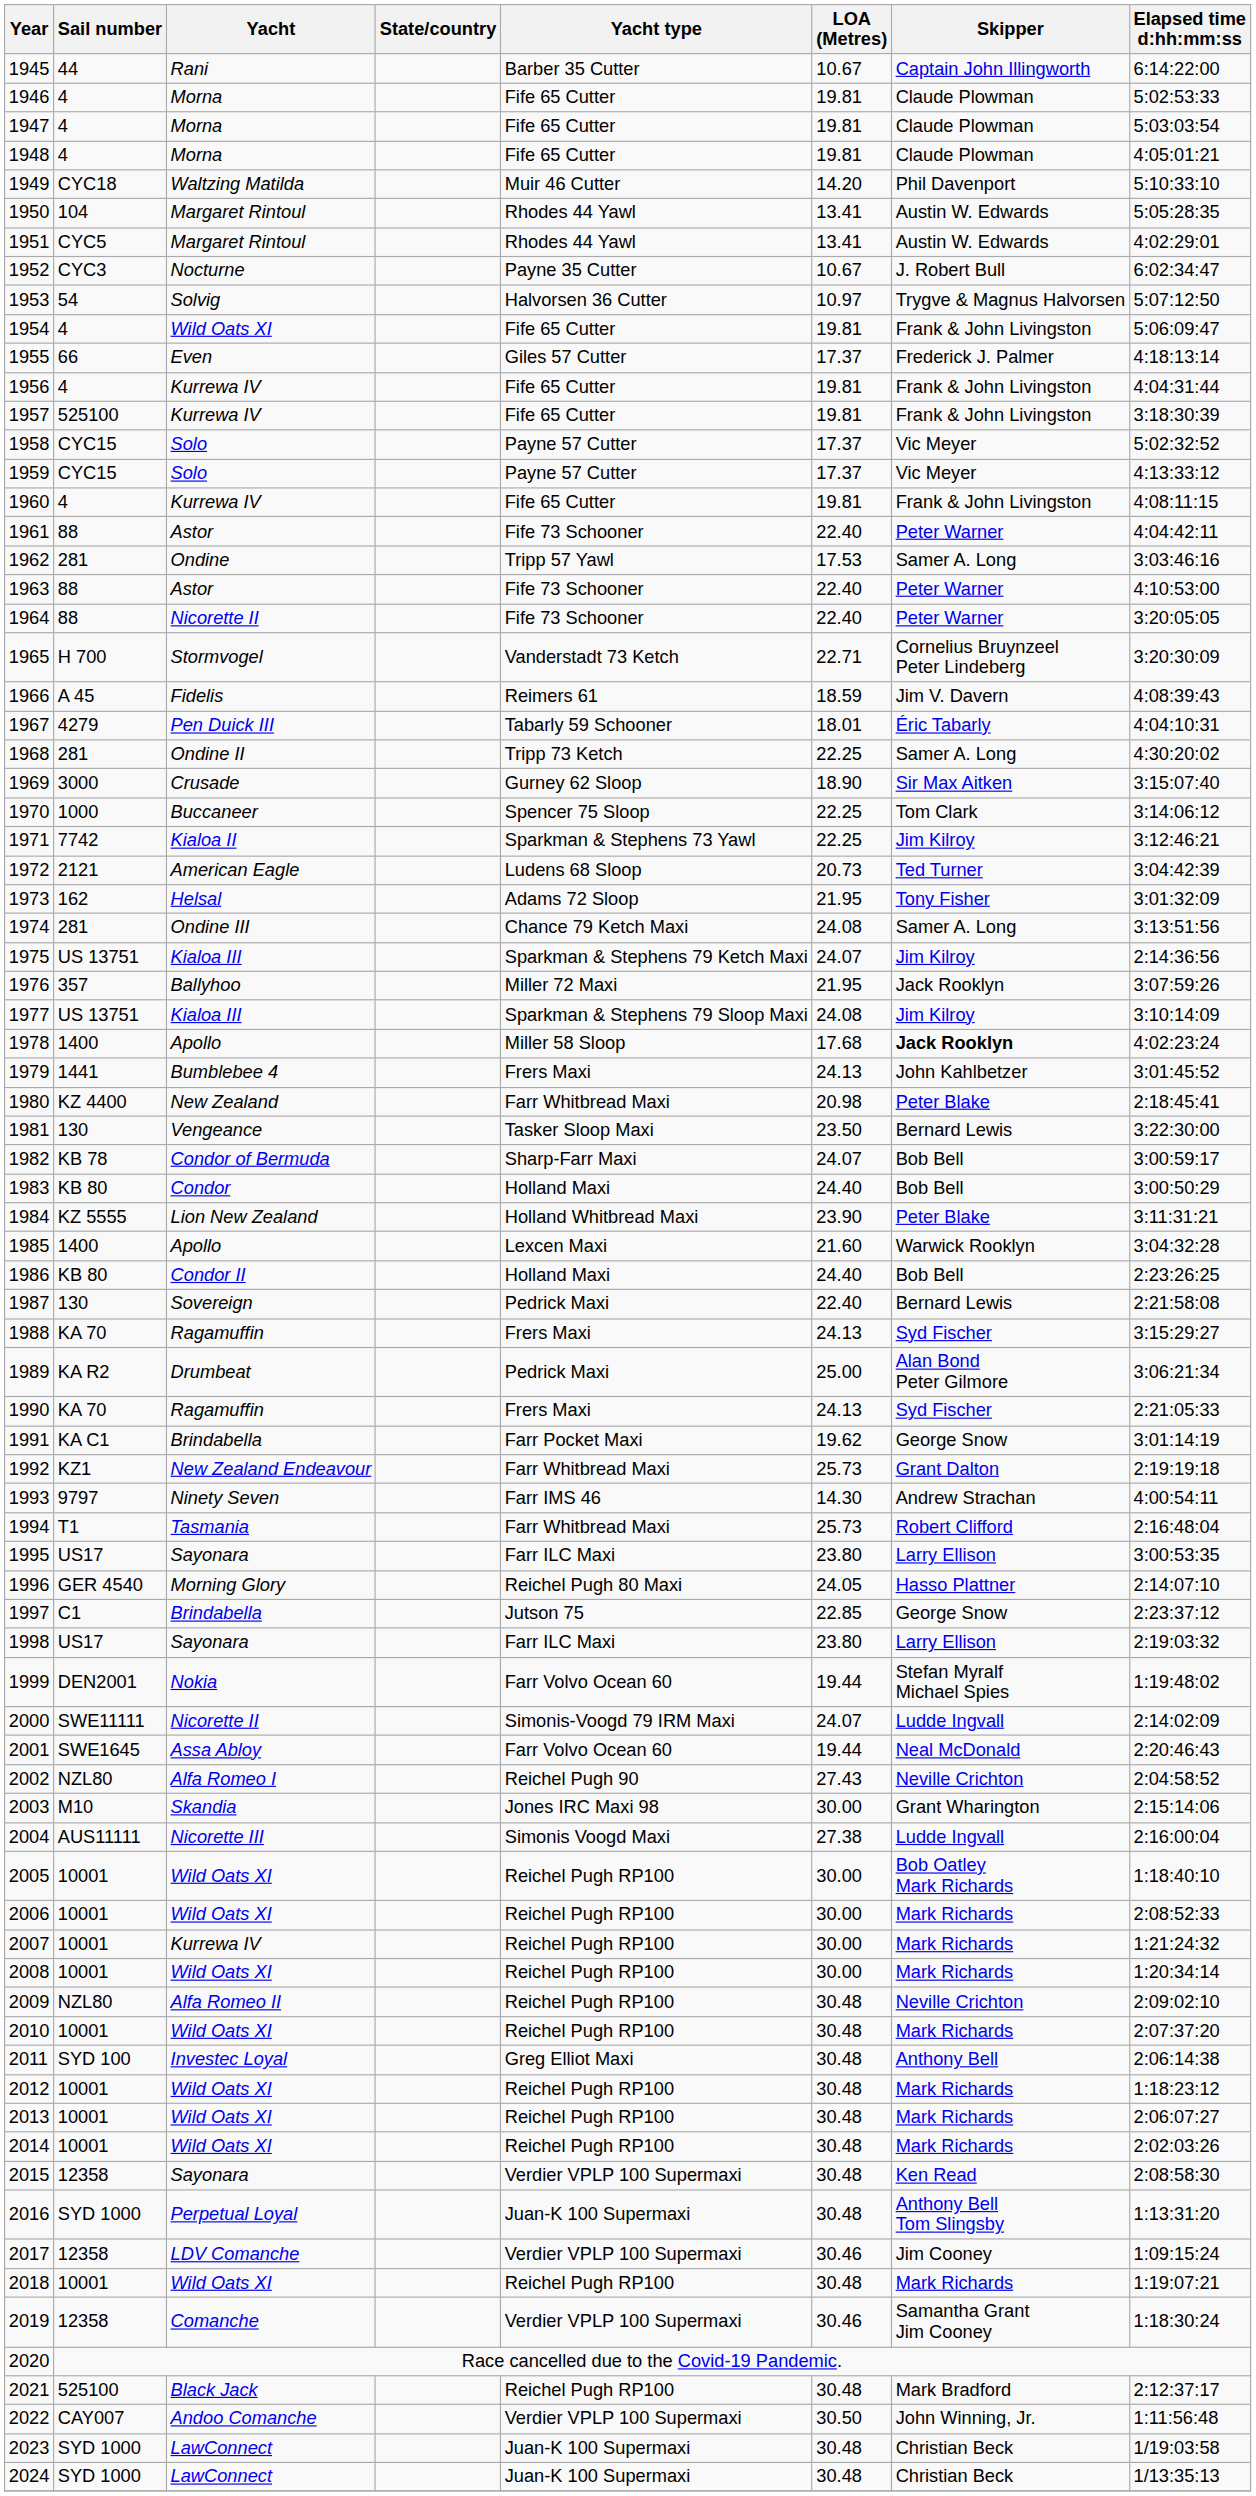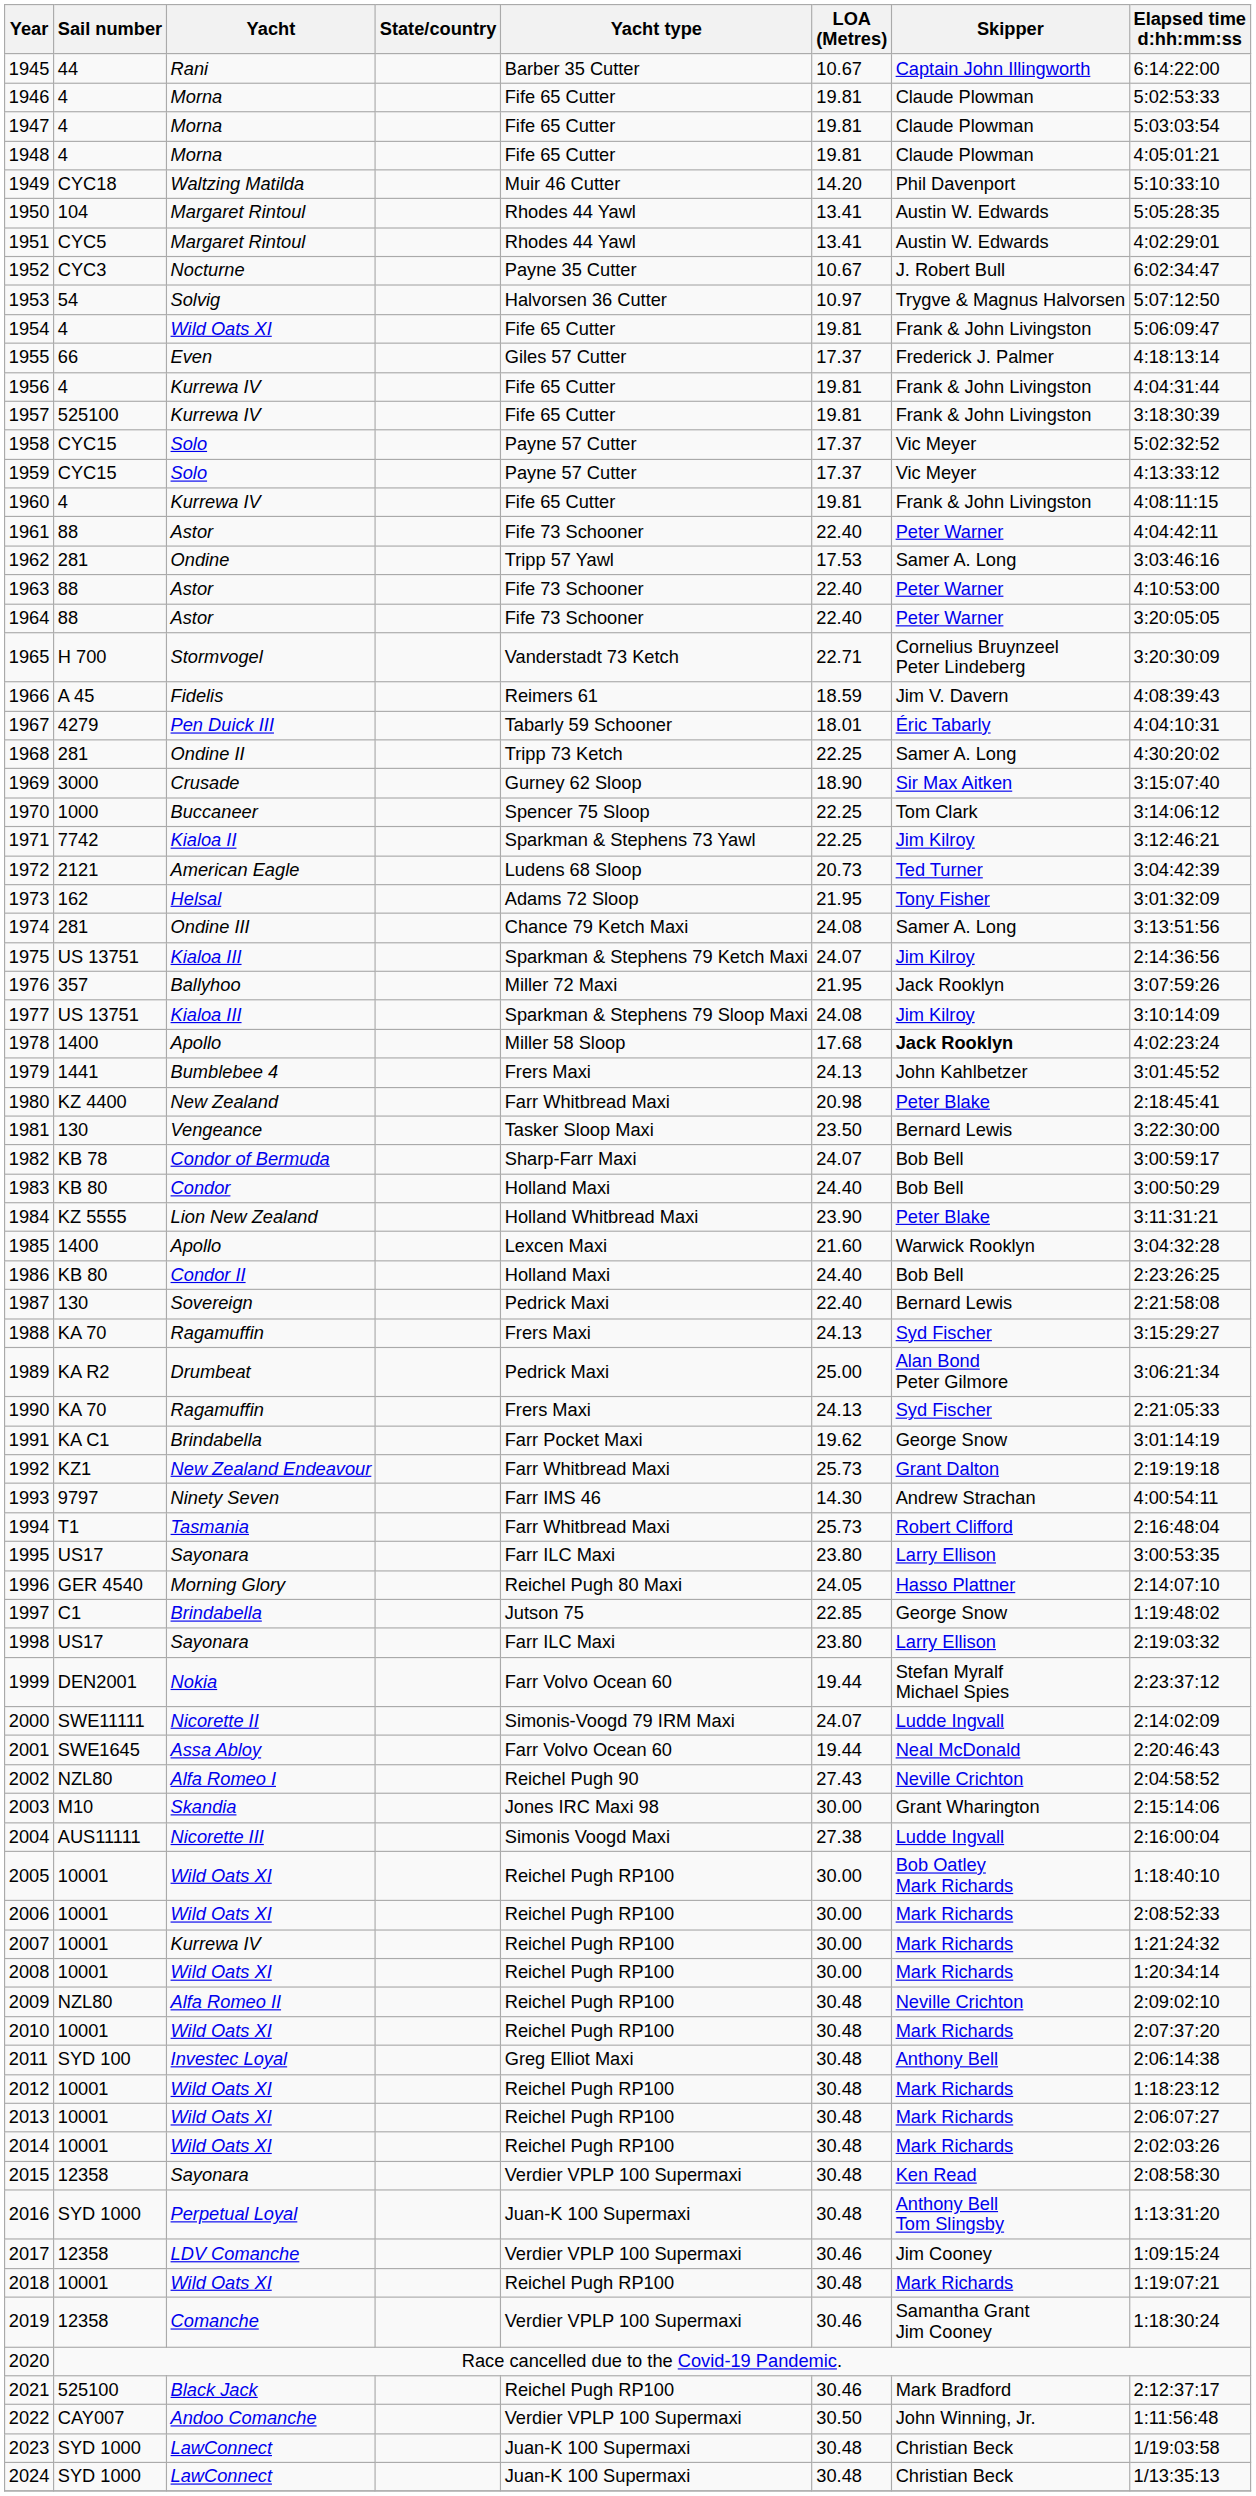(215, 618) Nicorette II -> (192, 618) Astor
(1177, 1613) 2:23:37:12 -> (1177, 1613) 1:19:48:02
(1177, 1681) 1:19:48:02 -> (1177, 1681) 2:23:37:12
(839, 2390) 30.48 -> (839, 2390) 30.46
